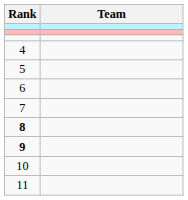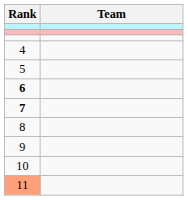(22, 88) normal -> (22, 88) bold
(22, 108) normal -> (22, 108) bold
(22, 127) bold -> (22, 127) normal
(22, 146) bold -> (22, 146) normal
(22, 185) no background -> (22, 185) lightsalmon background
